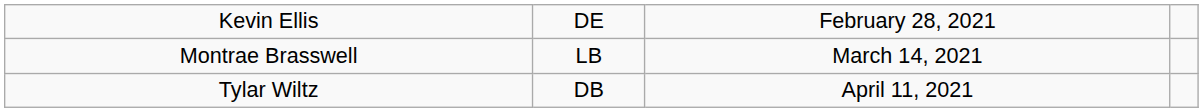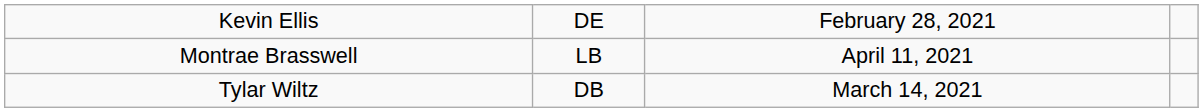(907, 55) March 14, 2021 -> (907, 55) April 11, 2021
(907, 90) April 11, 2021 -> (907, 90) March 14, 2021
